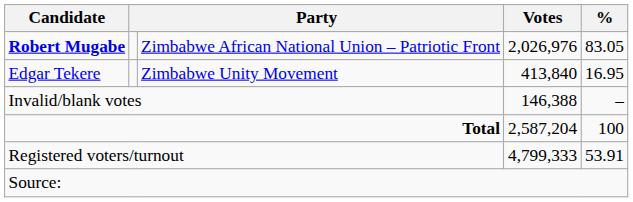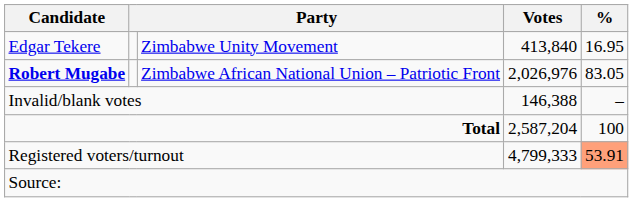rows swapped: (67, 45) <-> (55, 73)
(605, 155) no background -> (605, 155) lightsalmon background
